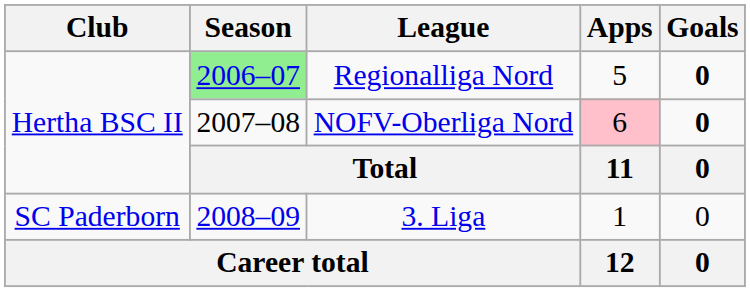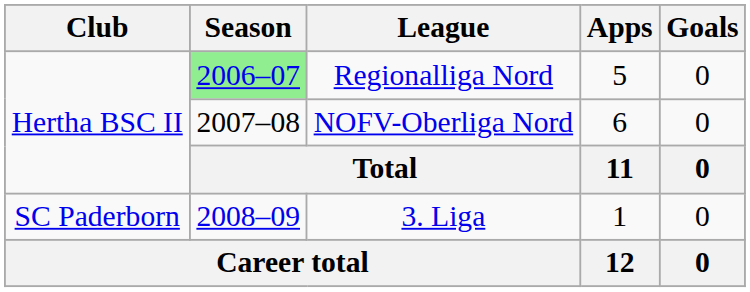(702, 74) bold -> (702, 74) normal
(620, 121) pink background -> (620, 121) no background
(702, 121) bold -> (702, 121) normal
